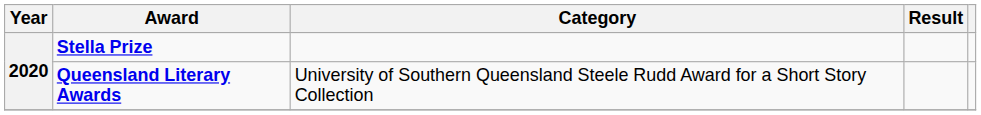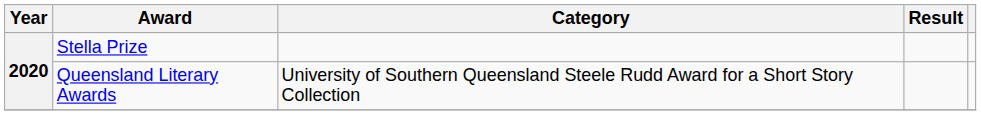(105, 47) bold -> (102, 47) normal
(143, 85) bold -> (138, 85) normal
